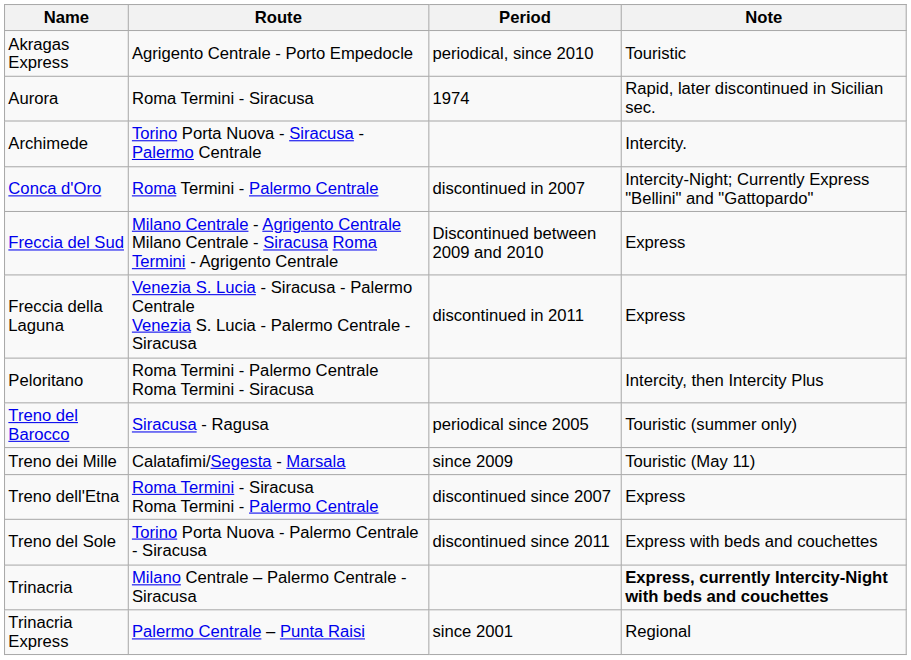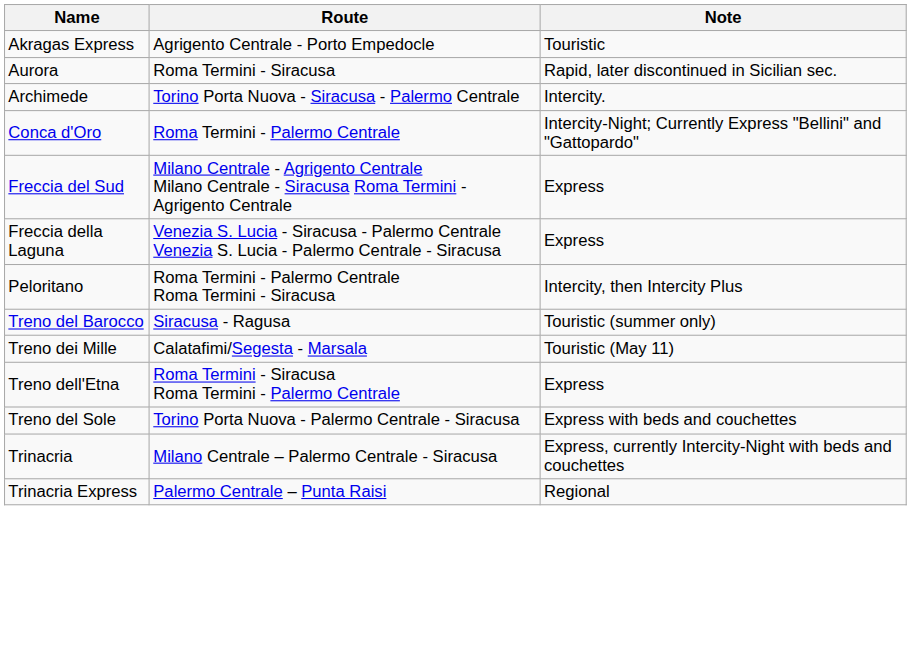- column: (525, 17)
(756, 587) bold -> (718, 456) normal
